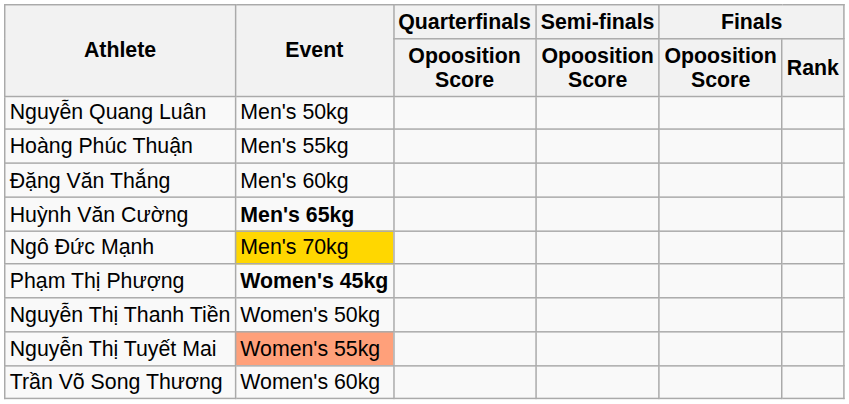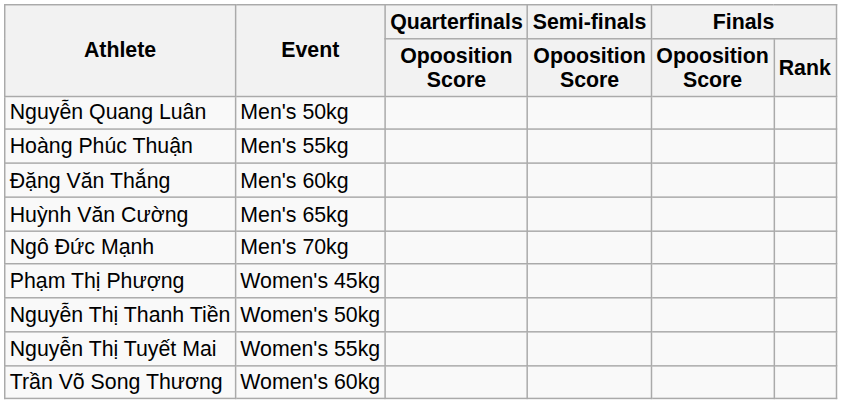(297, 214) bold -> (294, 214) normal
(294, 248) gold background -> (294, 248) no background
(314, 281) bold -> (310, 281) normal
(310, 349) lightsalmon background -> (310, 349) no background
